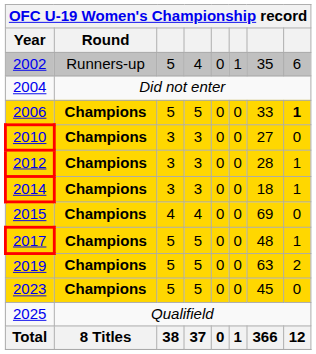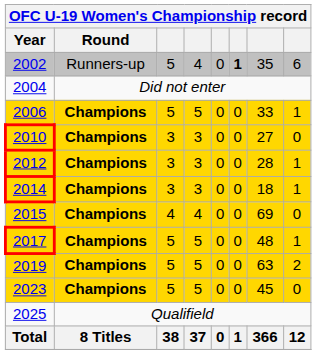(238, 64) normal -> (238, 64) bold
(297, 112) bold -> (297, 112) normal
